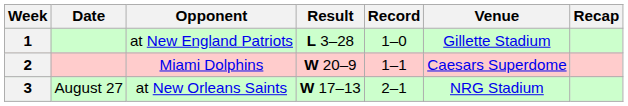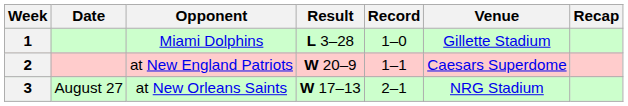(211, 40) at New England Patriots -> (211, 40) Miami Dolphins
(211, 64) Miami Dolphins -> (211, 64) at New England Patriots
